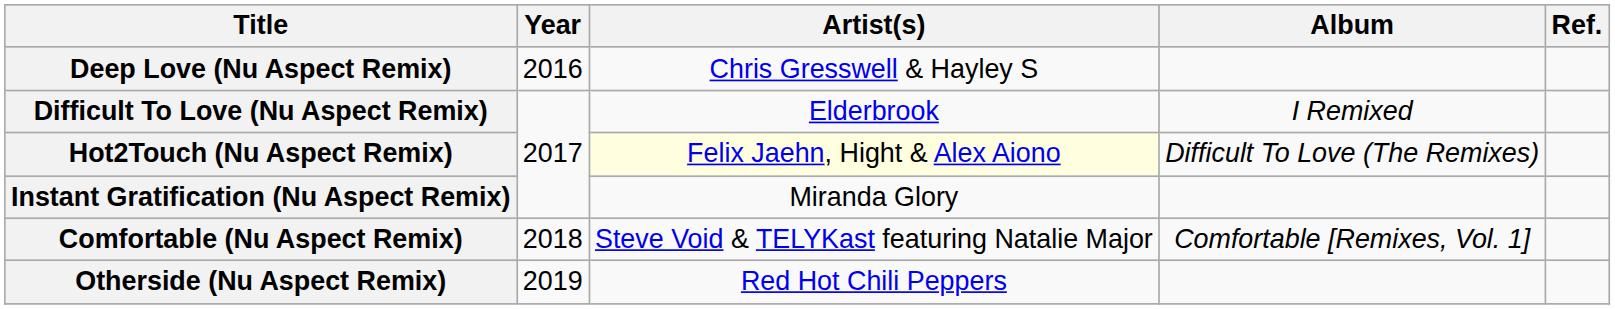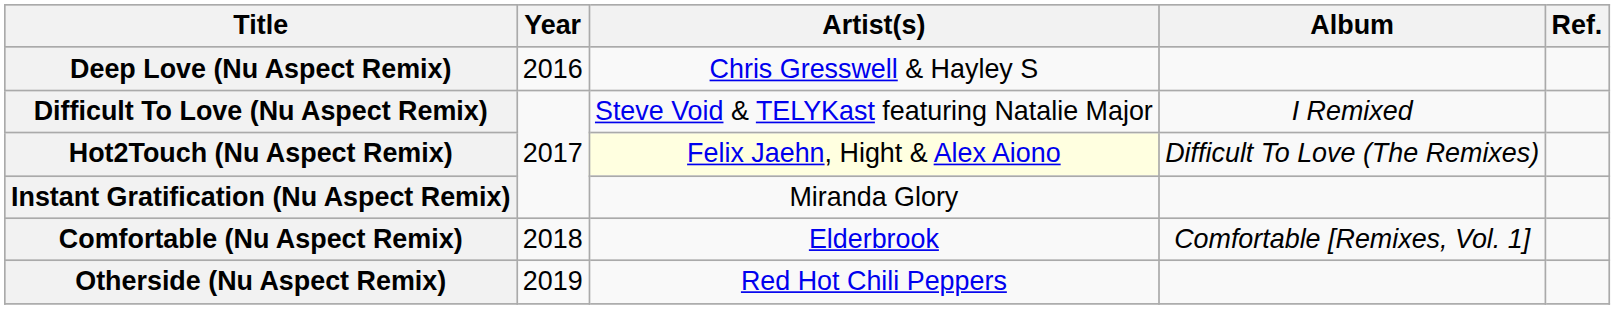(874, 111) Elderbrook -> (874, 111) Steve Void & TELYKast featuring Natalie Major
(874, 238) Steve Void & TELYKast featuring Natalie Major -> (874, 238) Elderbrook
